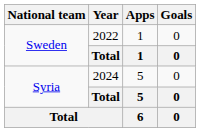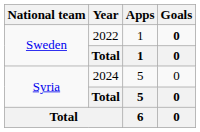(176, 35) normal -> (176, 35) bold
